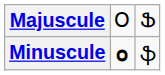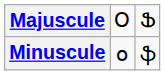(122, 53) bold -> (122, 53) normal
